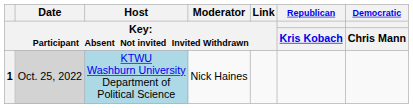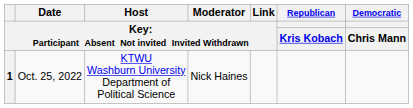(50, 77) lightgrey background -> (50, 77) no background
(136, 77) lightblue background -> (136, 77) no background
